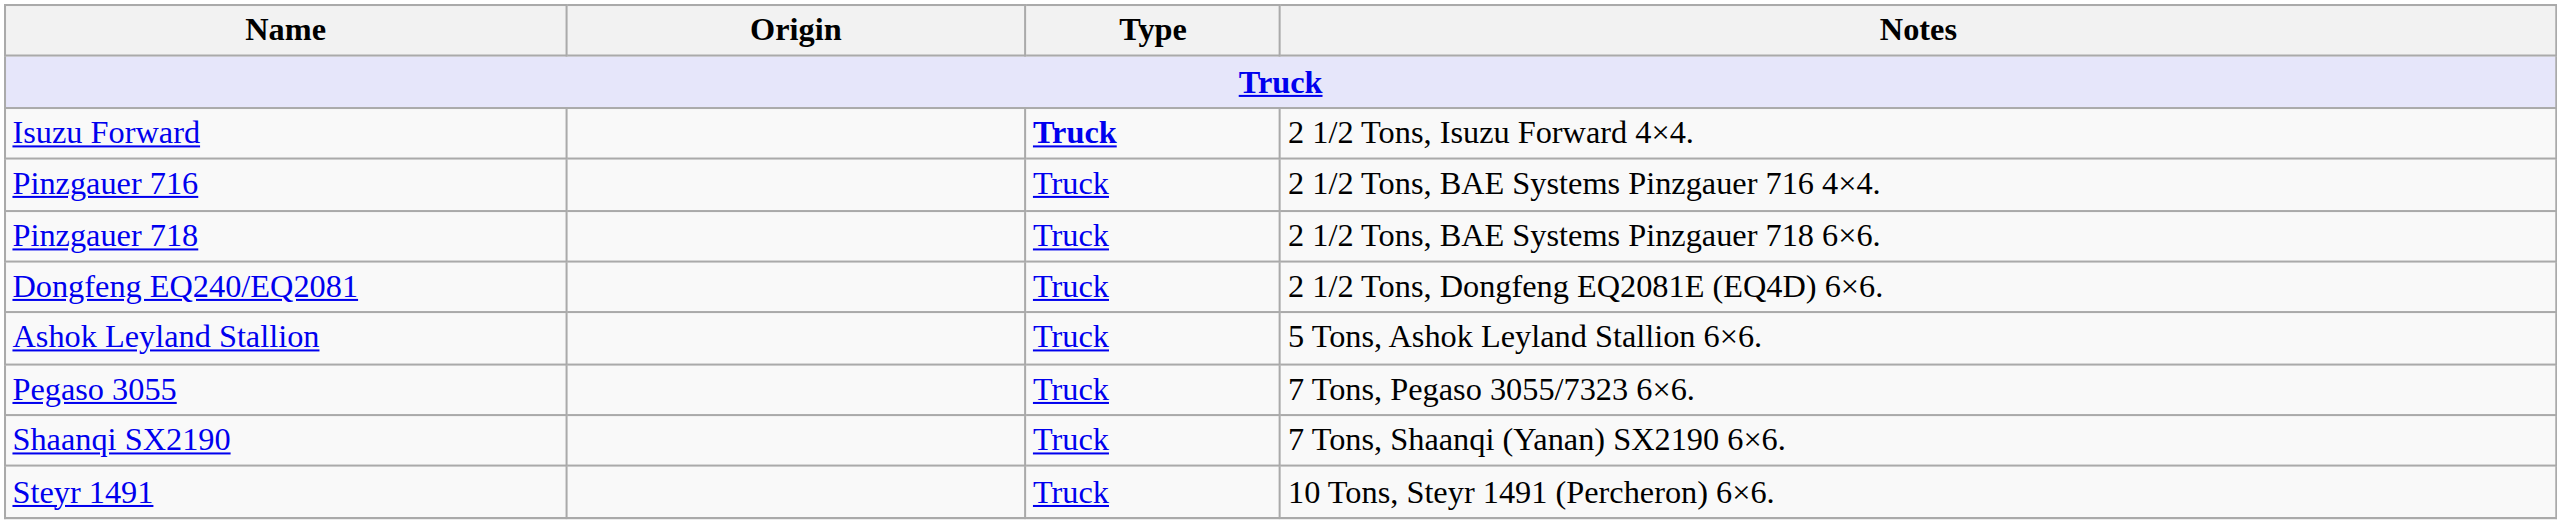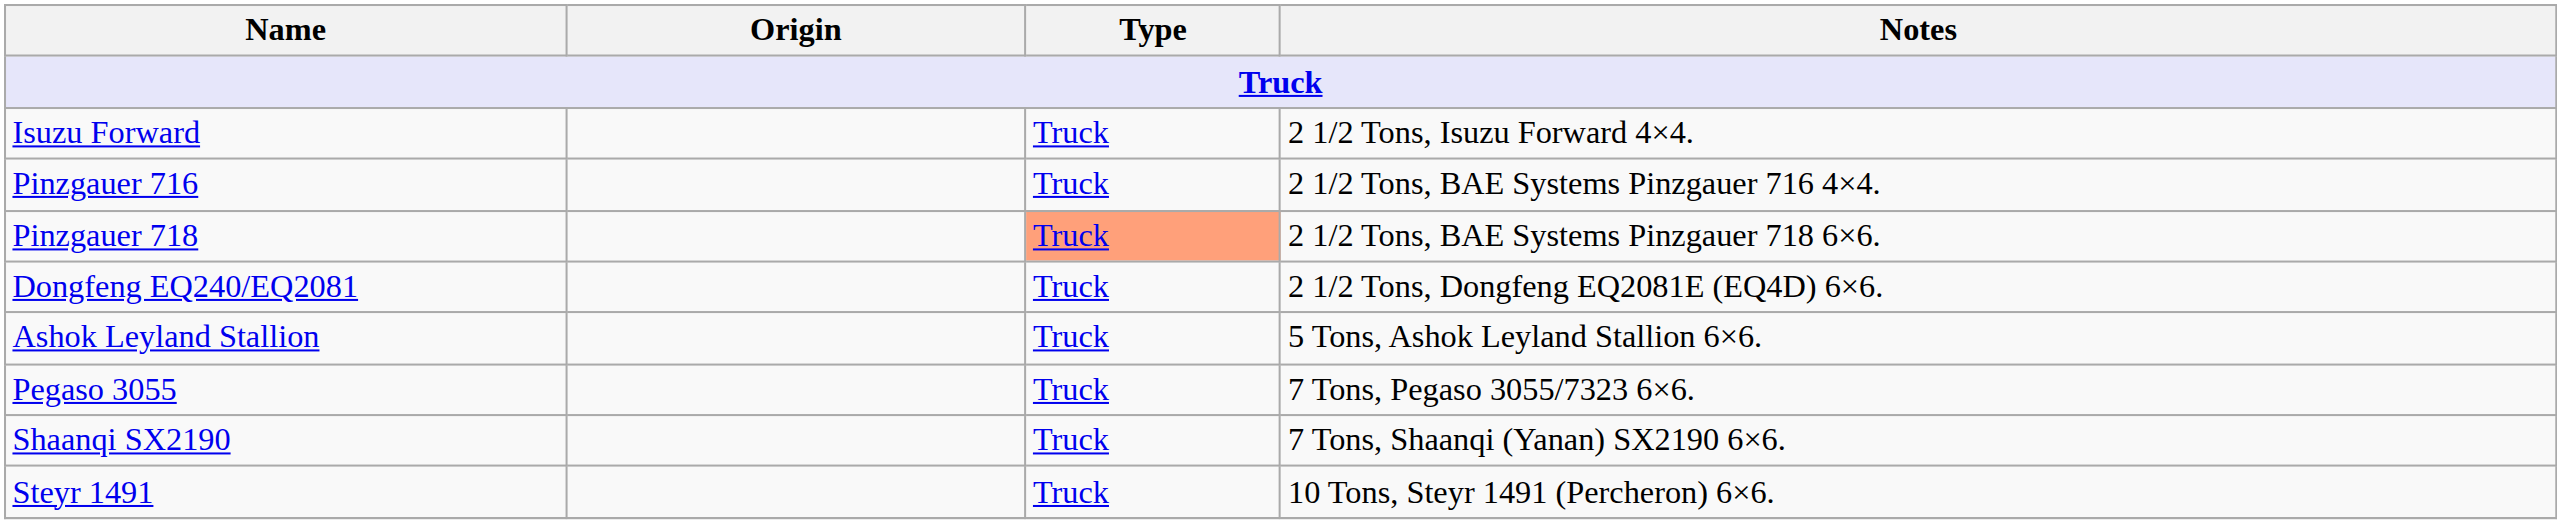(1075, 132) bold -> (1071, 132) normal
(1071, 235) no background -> (1071, 235) lightsalmon background
